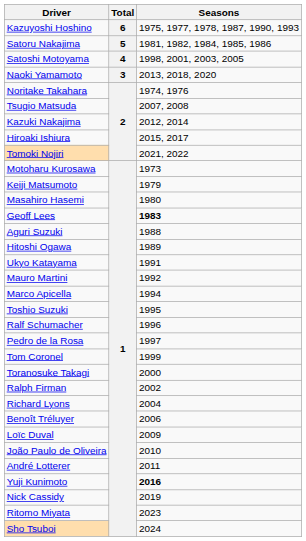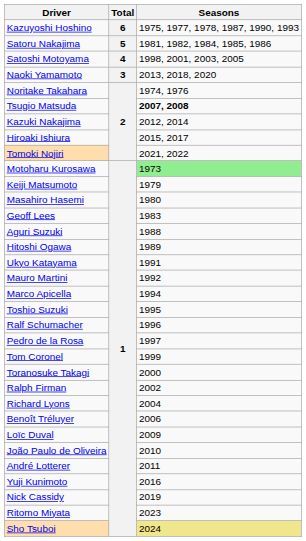(164, 106) normal -> (164, 106) bold
(150, 168) no background -> (150, 168) lightgreen background
(150, 215) bold -> (150, 215) normal
(150, 481) bold -> (150, 481) normal
(150, 528) no background -> (150, 528) khaki background
